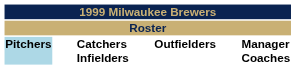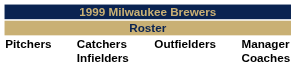(28, 44) lightblue background -> (28, 44) no background
